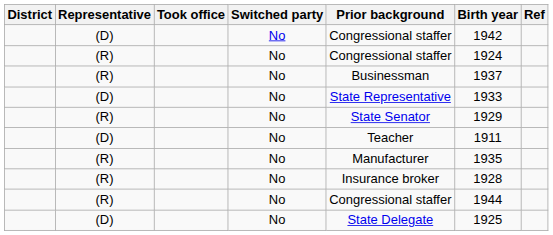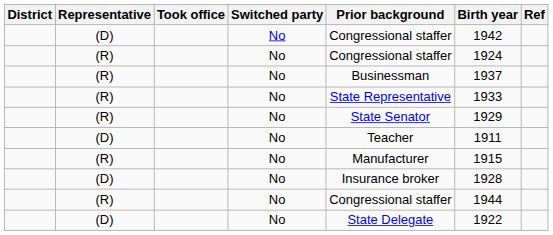(104, 96) (D) -> (104, 96) (R)
(488, 158) 1935 -> (488, 158) 1915
(104, 179) (R) -> (104, 179) (D)
(488, 220) 1925 -> (488, 220) 1922
